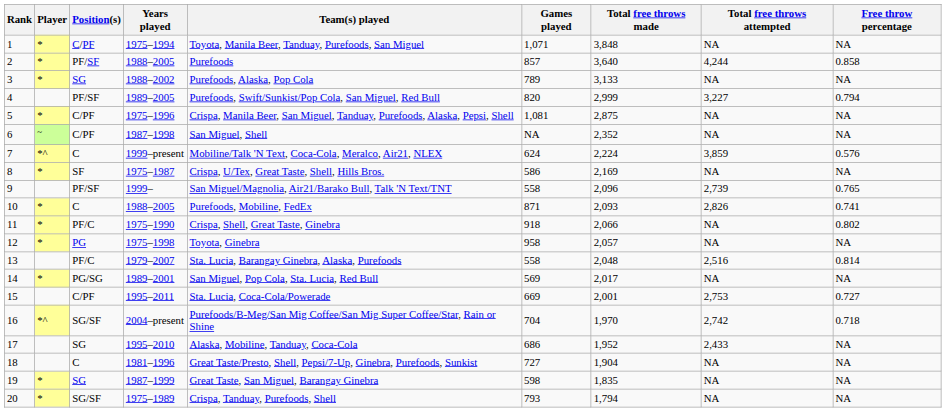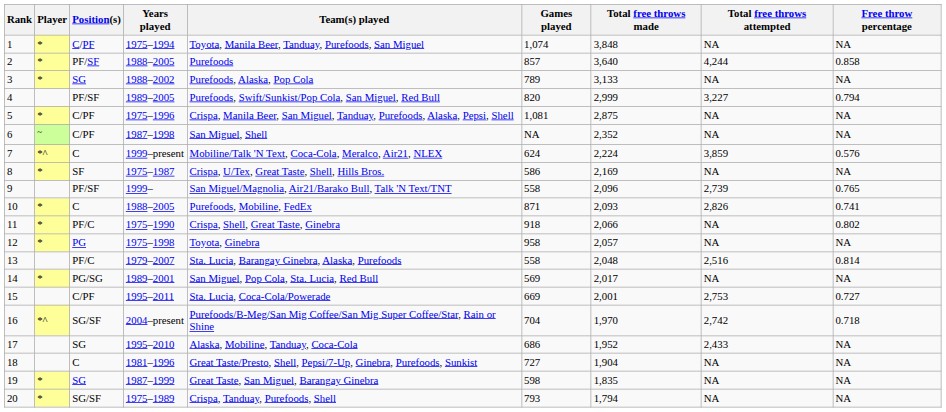(536, 44) 1,071 -> (536, 44) 1,074
